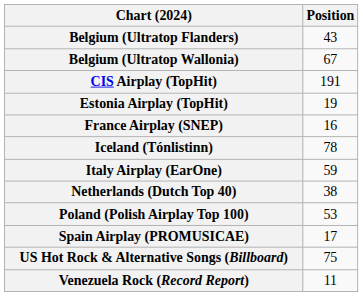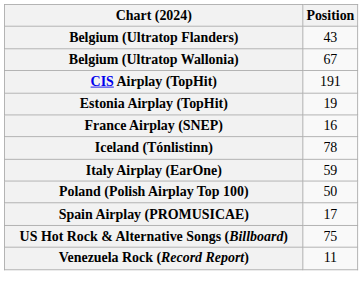- row: (154, 192)
(330, 214) 53 -> (330, 192) 50
